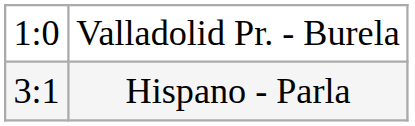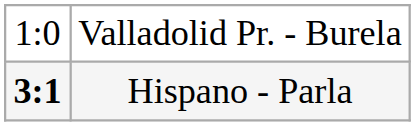(37, 90) normal -> (38, 90) bold
